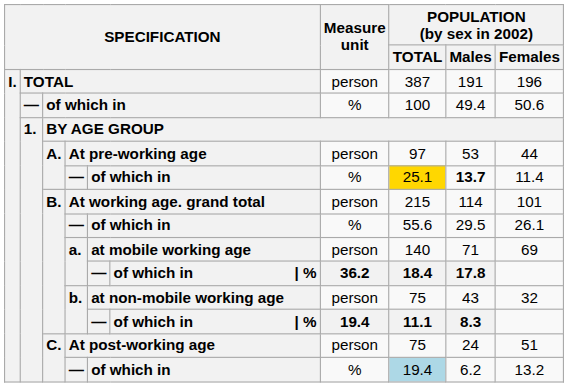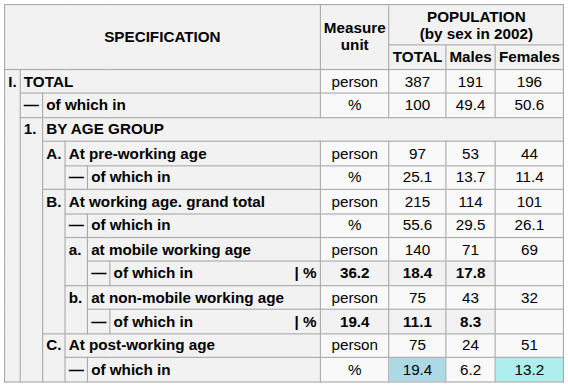(418, 177) gold background -> (418, 177) no background
(471, 177) bold -> (471, 177) normal
(529, 369) no background -> (529, 369) paleturquoise background
